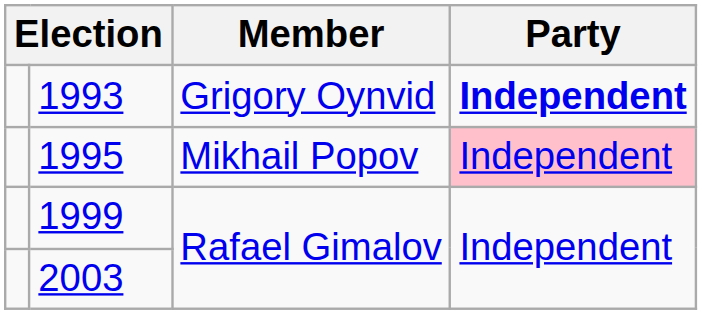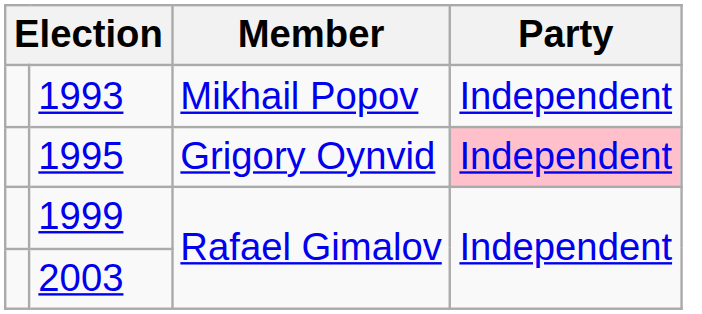(308, 95) Grigory Oynvid -> (299, 95) Mikhail Popov
(573, 95) bold -> (566, 95) normal
(299, 156) Mikhail Popov -> (308, 156) Grigory Oynvid
